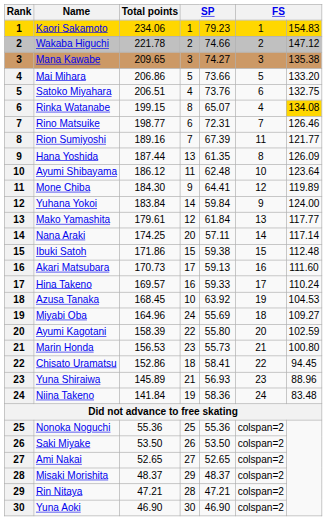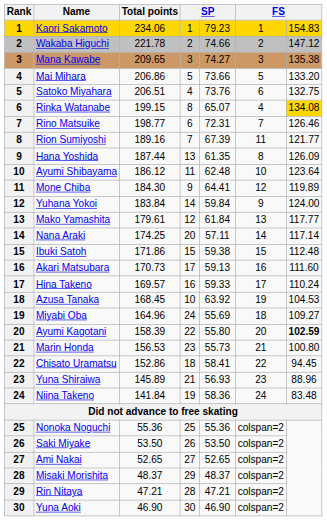(304, 332) normal -> (304, 332) bold
